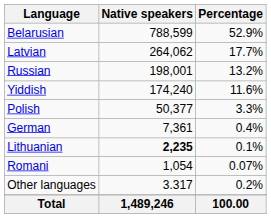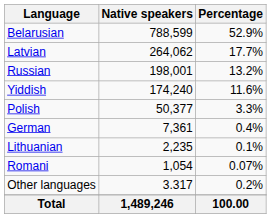(178, 147) bold -> (178, 147) normal
